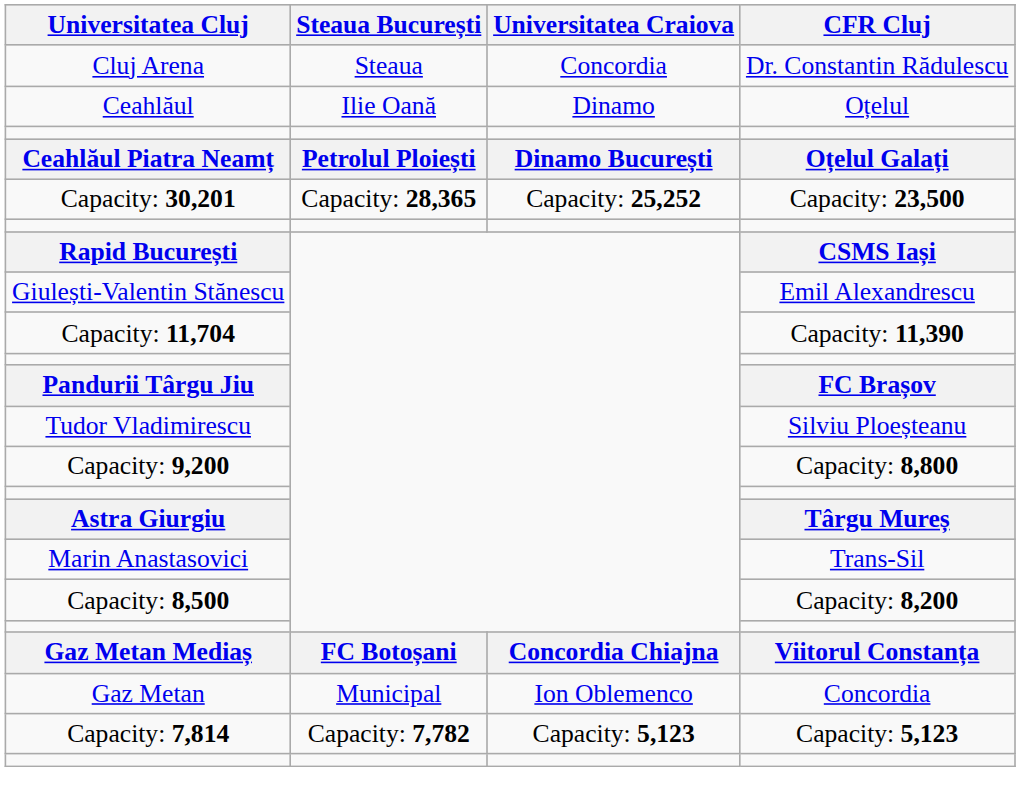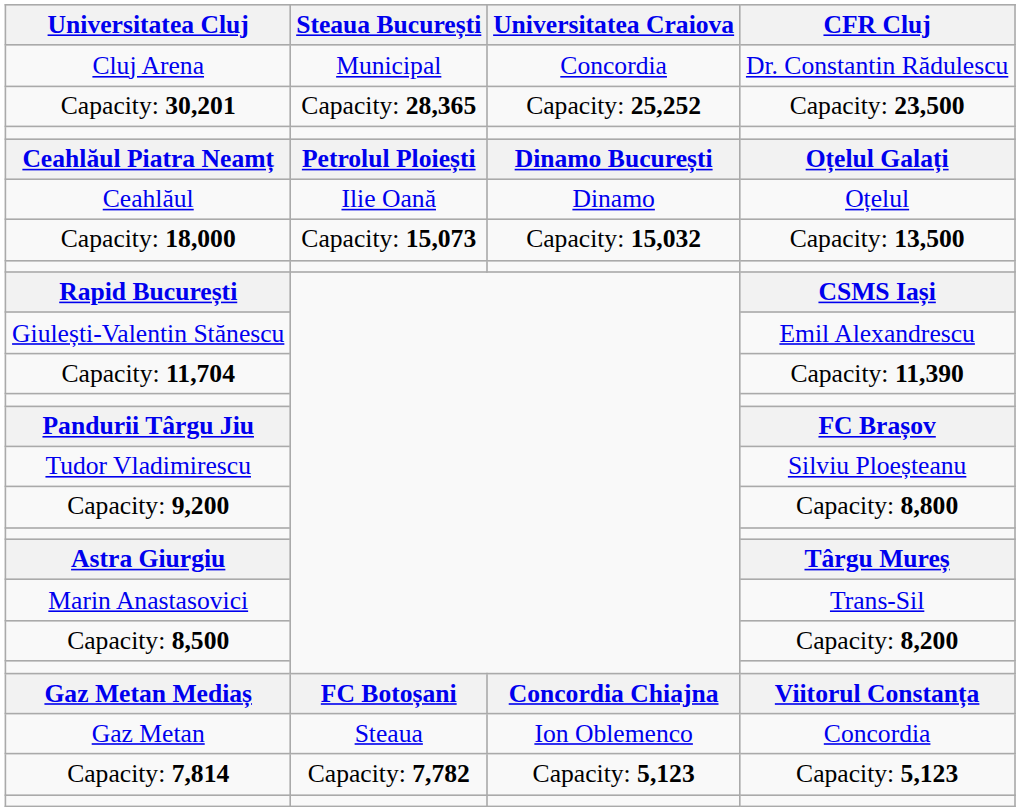(389, 65) Steaua -> (389, 65) Municipal
rows swapped: (148, 198) <-> (148, 106)
+ row: (148, 239)
(389, 692) Municipal -> (389, 733) Steaua
